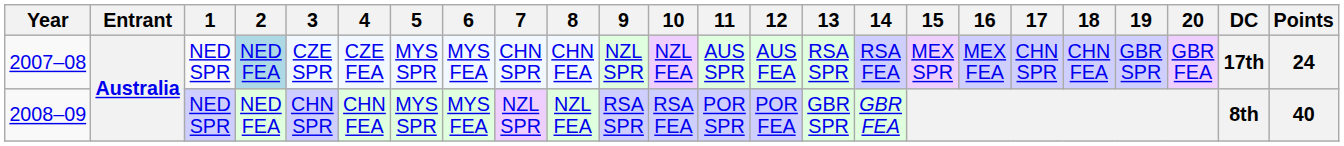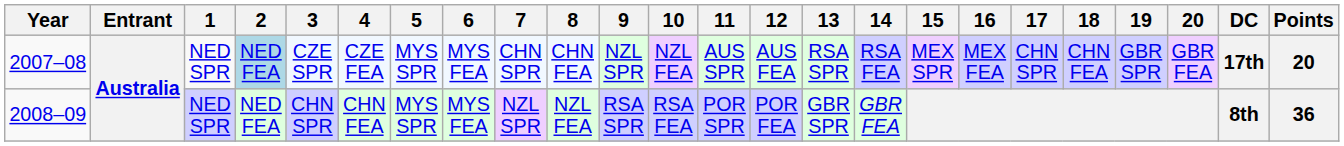(1304, 62) 24 -> (1304, 62) 20
(1304, 115) 40 -> (1304, 115) 36
